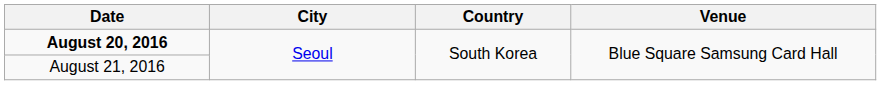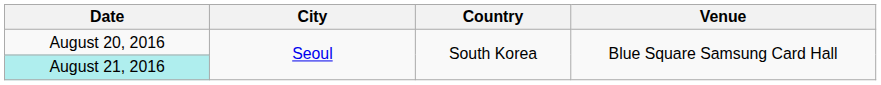(107, 42) bold -> (107, 42) normal
(107, 67) no background -> (107, 67) paleturquoise background
